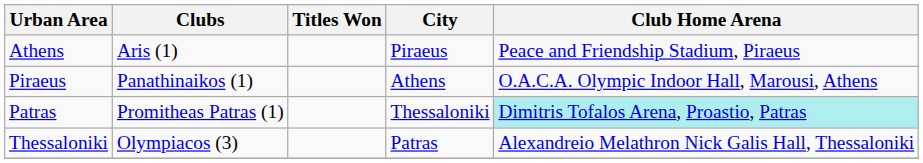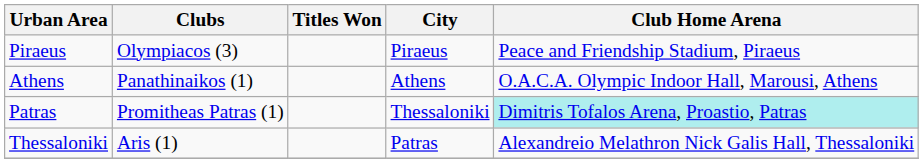(36, 50) Athens -> (38, 50) Piraeus
(147, 50) Aris (1) -> (177, 50) Olympiacos (3)
(38, 81) Piraeus -> (36, 81) Athens
(177, 142) Olympiacos (3) -> (147, 142) Aris (1)
